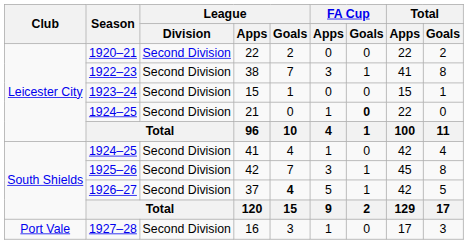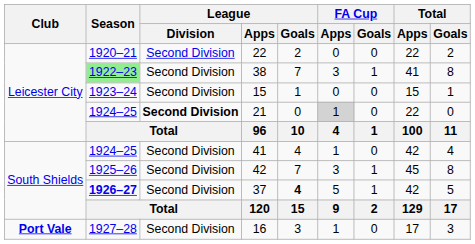(113, 72) no background -> (113, 72) lightgreen background
(187, 111) normal -> (190, 111) bold
(328, 111) no background -> (336, 111) lightgrey background
(367, 111) bold -> (374, 111) normal
(113, 190) normal -> (113, 190) bold
(45, 229) normal -> (45, 229) bold
